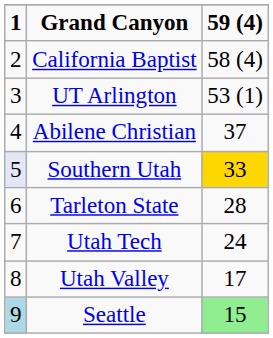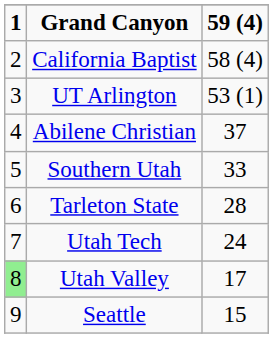(16, 168) lavender background -> (16, 168) no background
(235, 168) gold background -> (235, 168) no background
(16, 278) no background -> (16, 278) lightgreen background
(16, 315) lightblue background -> (16, 315) no background
(235, 315) lightgreen background -> (235, 315) no background
